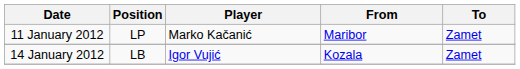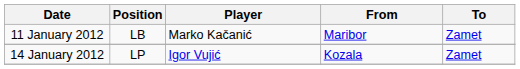(138, 35) LP -> (138, 35) LB
(138, 55) LB -> (138, 55) LP
